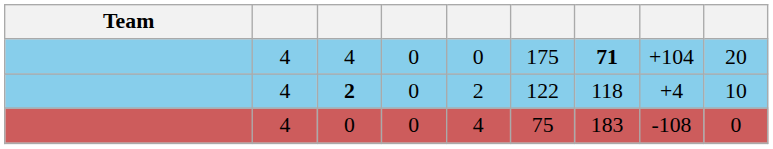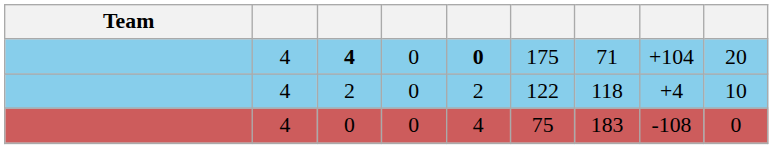(349, 56) normal -> (349, 56) bold
(478, 56) normal -> (478, 56) bold
(607, 56) bold -> (607, 56) normal
(349, 90) bold -> (349, 90) normal
